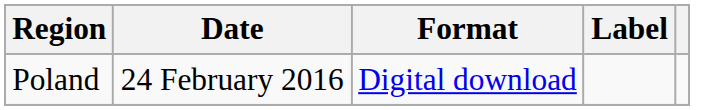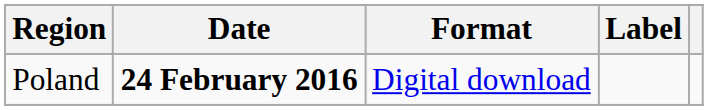(232, 79) normal -> (239, 79) bold
